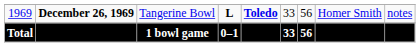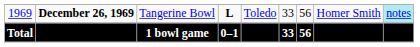(261, 13) bold -> (260, 13) normal
(400, 13) no background -> (399, 13) paleturquoise background
